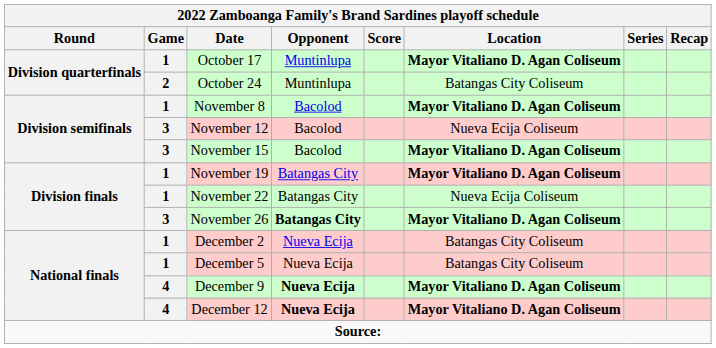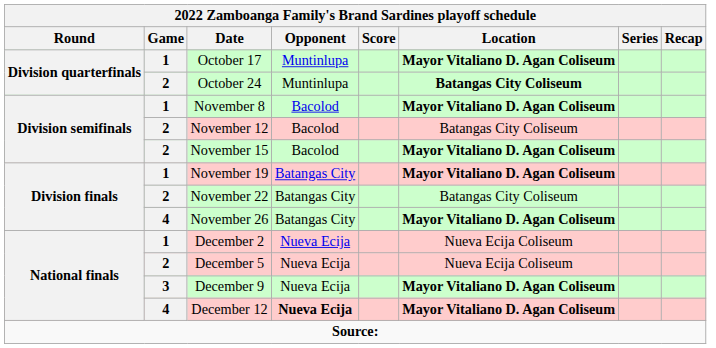(514, 83) normal -> (509, 83) bold
(166, 128) 3 -> (166, 128) 2
(514, 128) Nueva Ecija Coliseum -> (509, 128) Batangas City Coliseum
(166, 151) 3 -> (166, 151) 2
(166, 196) 1 -> (166, 196) 2
(514, 196) Nueva Ecija Coliseum -> (509, 196) Batangas City Coliseum
(166, 219) 3 -> (166, 219) 4
(318, 219) bold -> (315, 219) normal
(514, 241) Batangas City Coliseum -> (509, 241) Nueva Ecija Coliseum
(166, 264) 1 -> (166, 264) 2
(514, 264) Batangas City Coliseum -> (509, 264) Nueva Ecija Coliseum
(166, 286) 4 -> (166, 286) 3
(318, 286) bold -> (315, 286) normal
